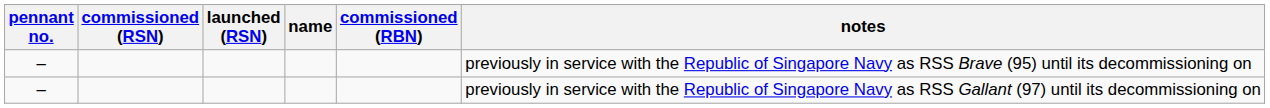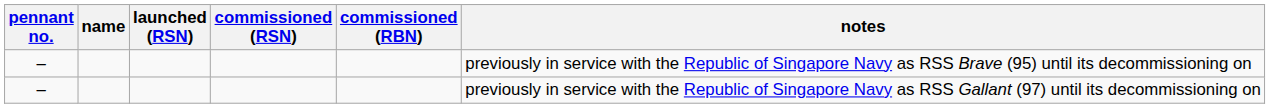columns swapped: (310, 27) <-> (140, 27)
